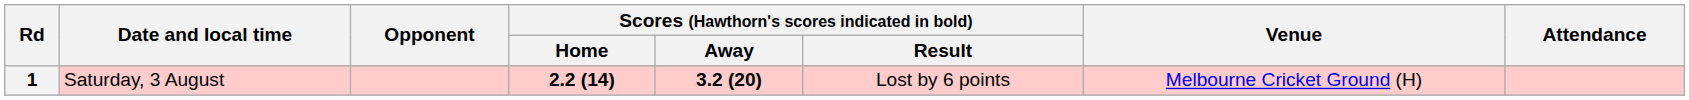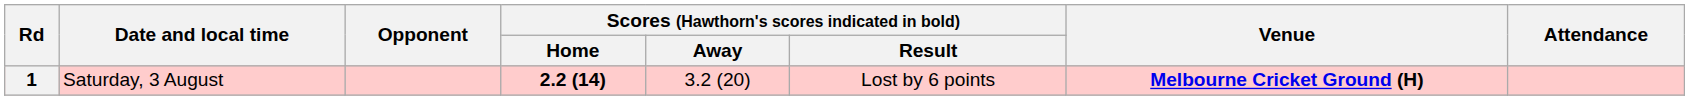(729, 81) bold -> (718, 81) normal
(1294, 81) normal -> (1287, 81) bold
